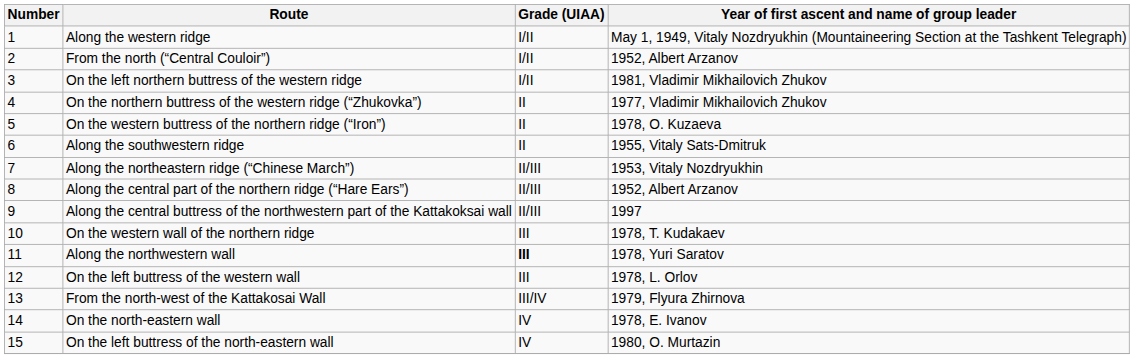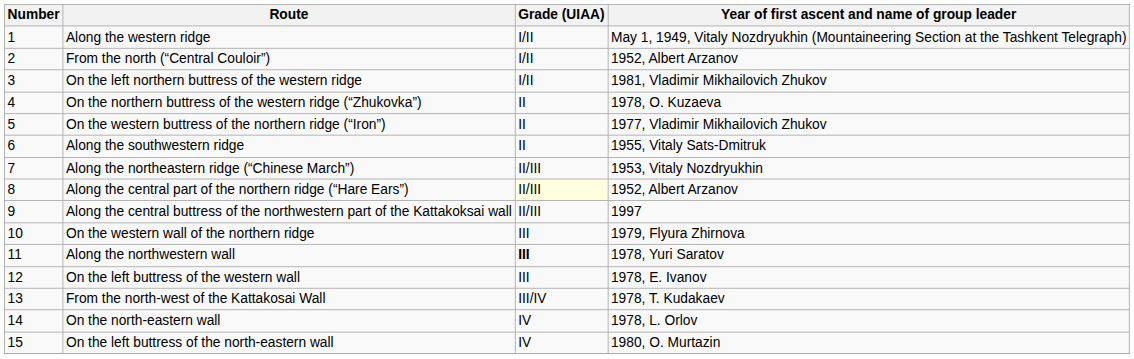(719, 102) 1977, Vladimir Mikhailovich Zhukov -> (666, 102) 1978, O. Kuzaeva
(666, 124) 1978, O. Kuzaeva -> (719, 124) 1977, Vladimir Mikhailovich Zhukov
(530, 189) no background -> (530, 189) lightyellow background
(668, 233) 1978, T. Kudakaev -> (678, 233) 1979, Flyura Zhirnova
(654, 277) 1978, L. Orlov -> (659, 277) 1978, E. Ivanov
(678, 299) 1979, Flyura Zhirnova -> (668, 299) 1978, T. Kudakaev
(659, 320) 1978, E. Ivanov -> (654, 320) 1978, L. Orlov
